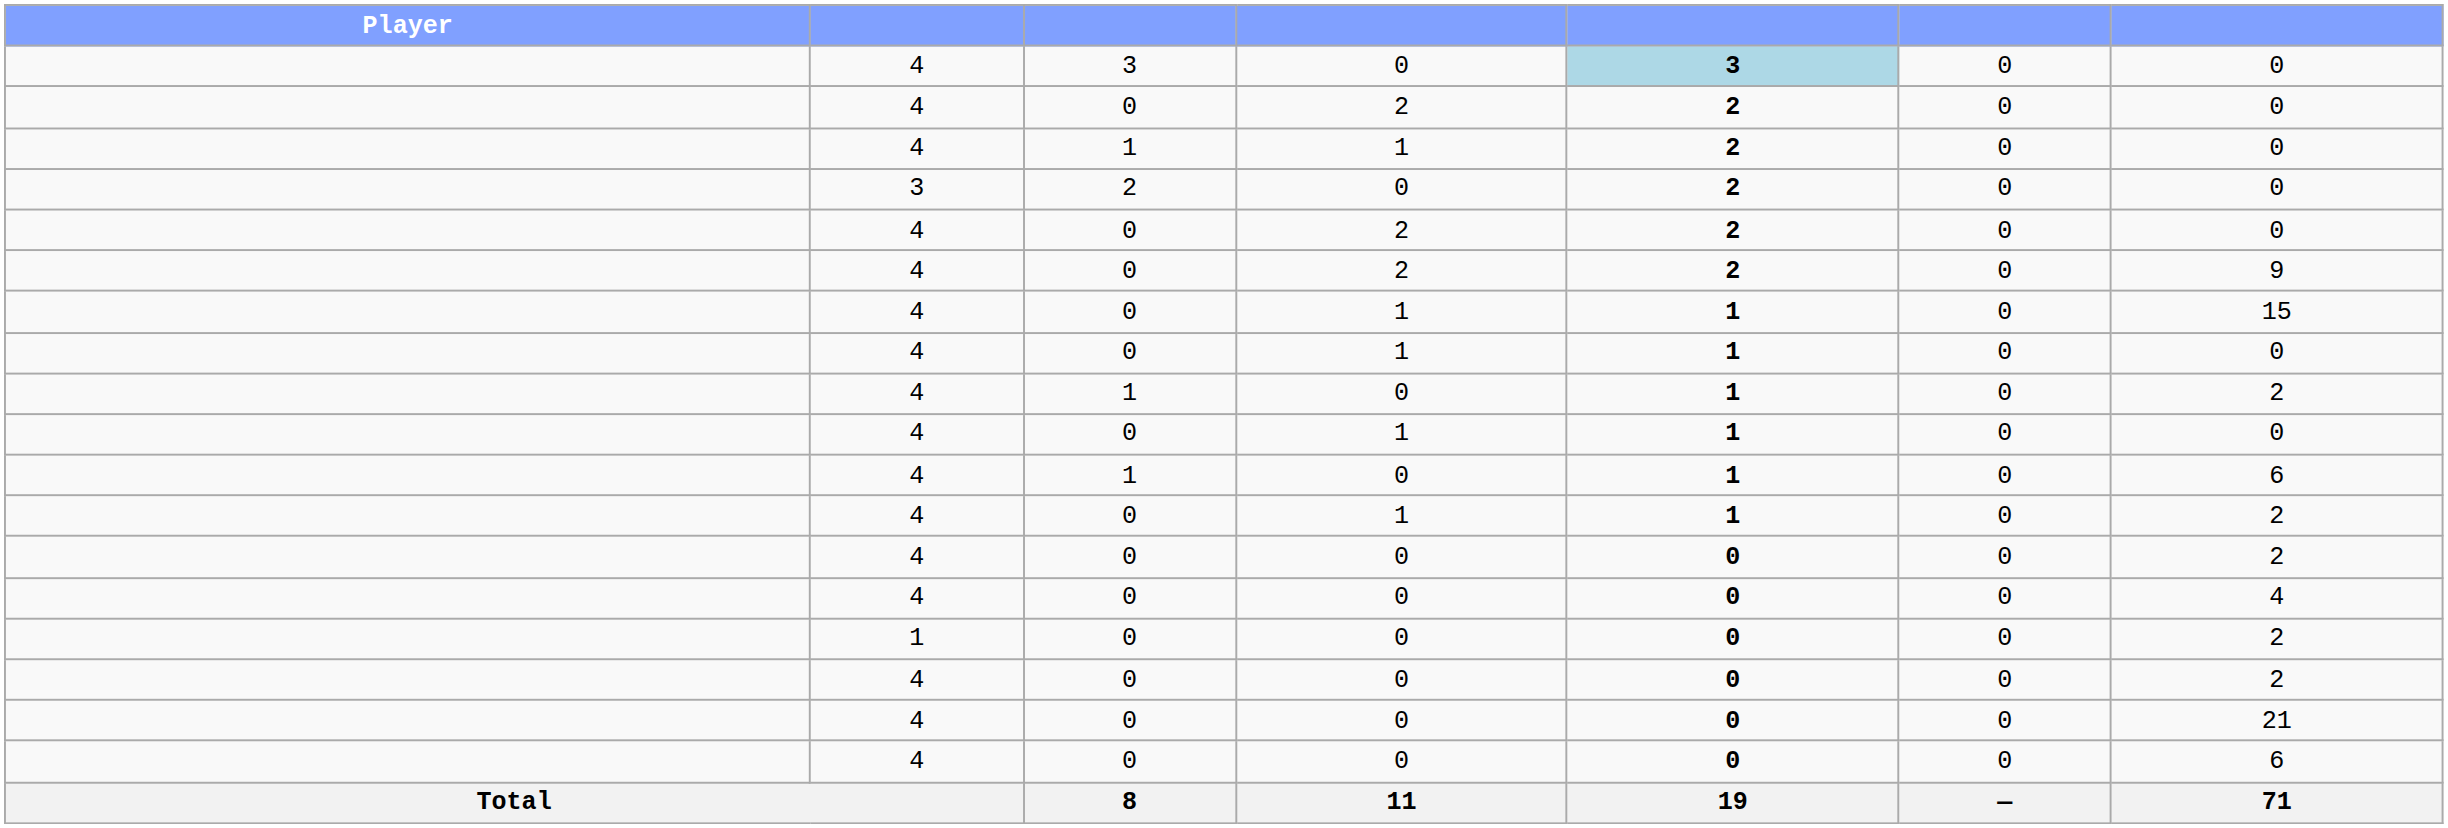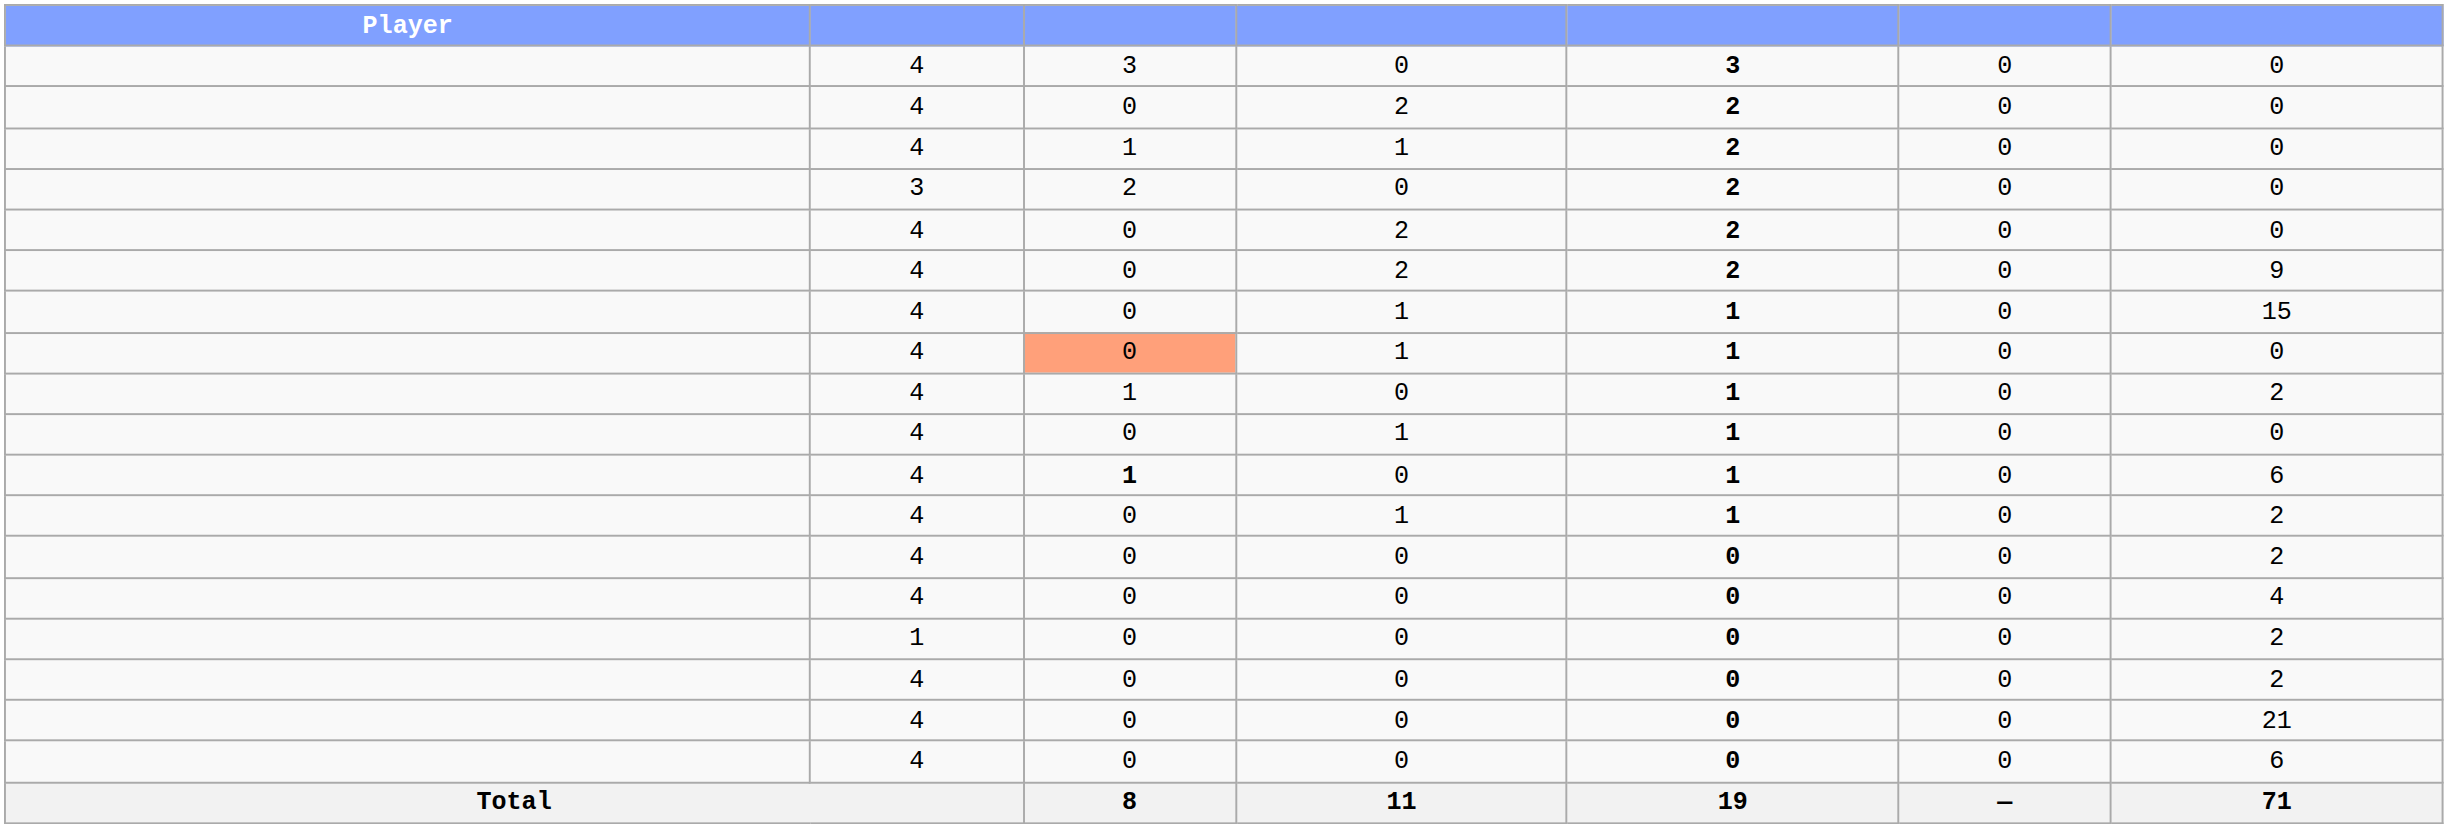(1733, 66) lightblue background -> (1733, 66) no background
(1130, 353) no background -> (1130, 353) lightsalmon background
(1130, 475) normal -> (1130, 475) bold
